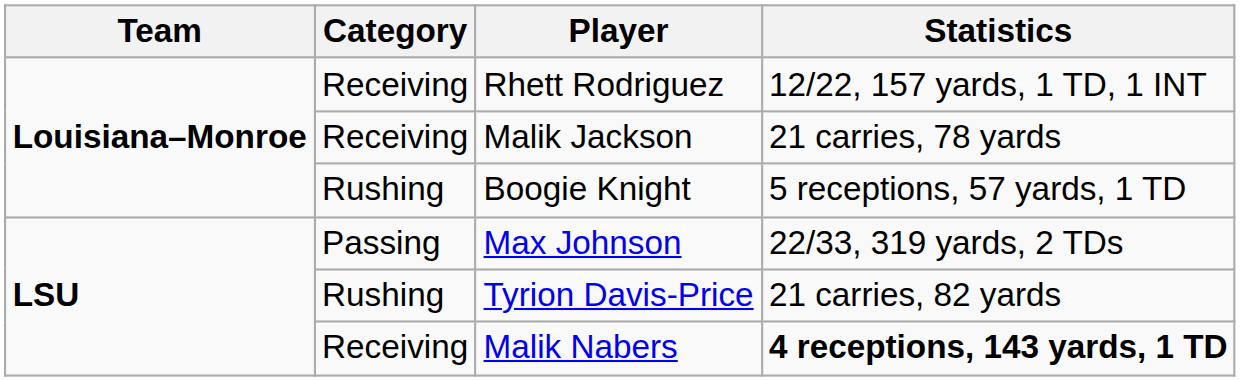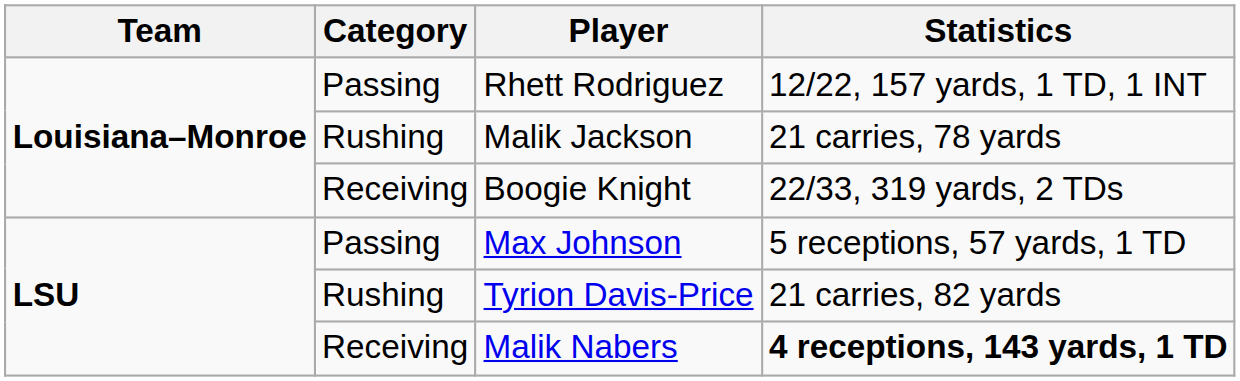(395, 83) Receiving -> (381, 83) Passing
(395, 136) Receiving -> (383, 136) Rushing
(383, 189) Rushing -> (395, 189) Receiving
(978, 189) 5 receptions, 57 yards, 1 TD -> (946, 189) 22/33, 319 yards, 2 TDs
(946, 242) 22/33, 319 yards, 2 TDs -> (978, 242) 5 receptions, 57 yards, 1 TD
